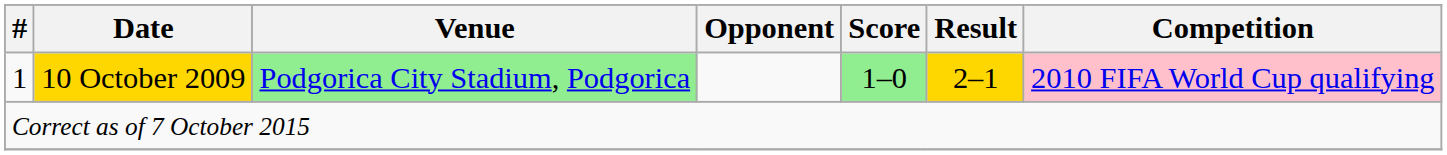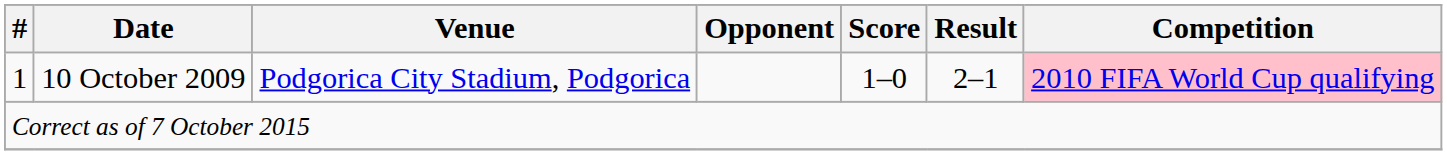(143, 76) gold background -> (143, 76) no background
(475, 76) lightgreen background -> (475, 76) no background
(884, 76) lightgreen background -> (884, 76) no background
(976, 76) gold background -> (976, 76) no background
